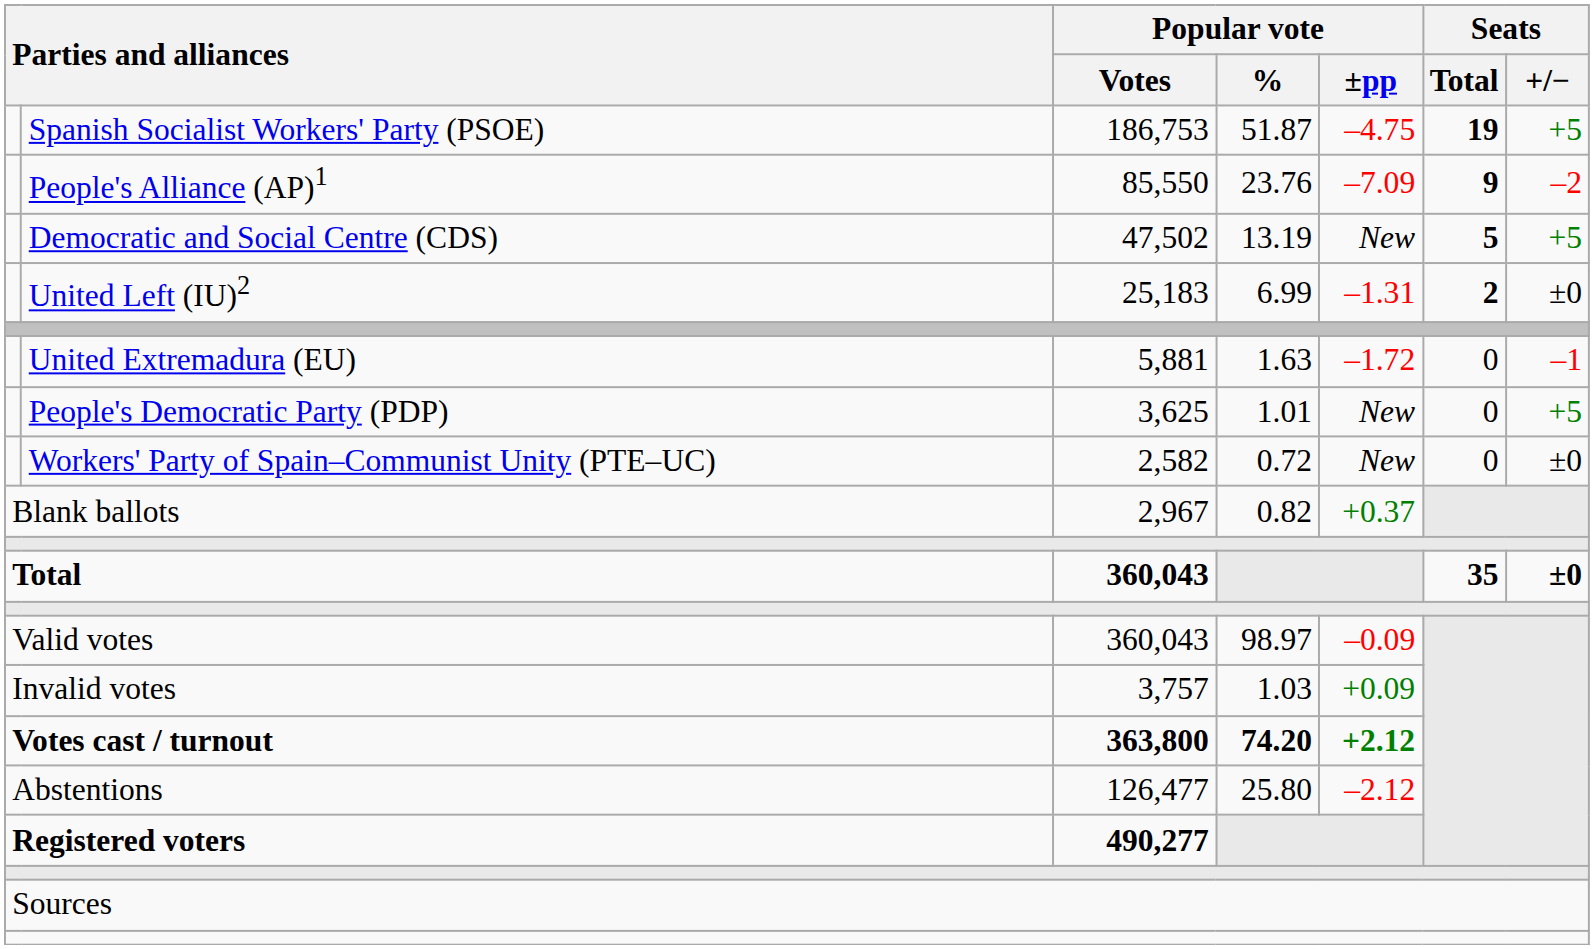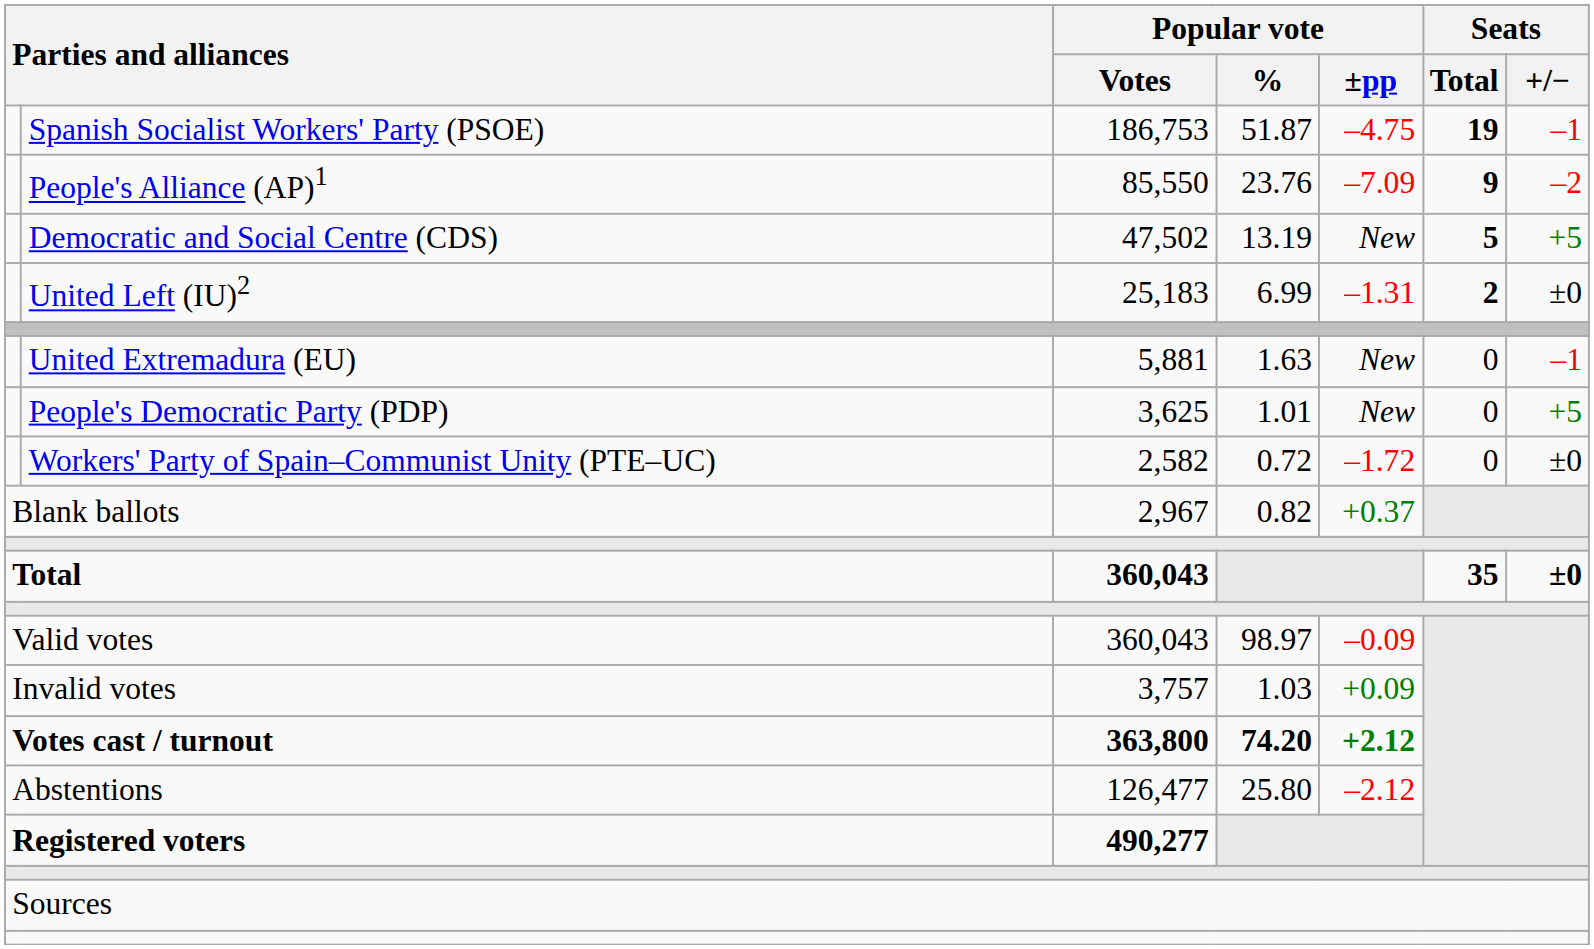(1565, 129) +5 -> (1566, 129) –1
(1380, 361) –1.72 -> (1387, 361) New
(1387, 460) New -> (1380, 460) –1.72
